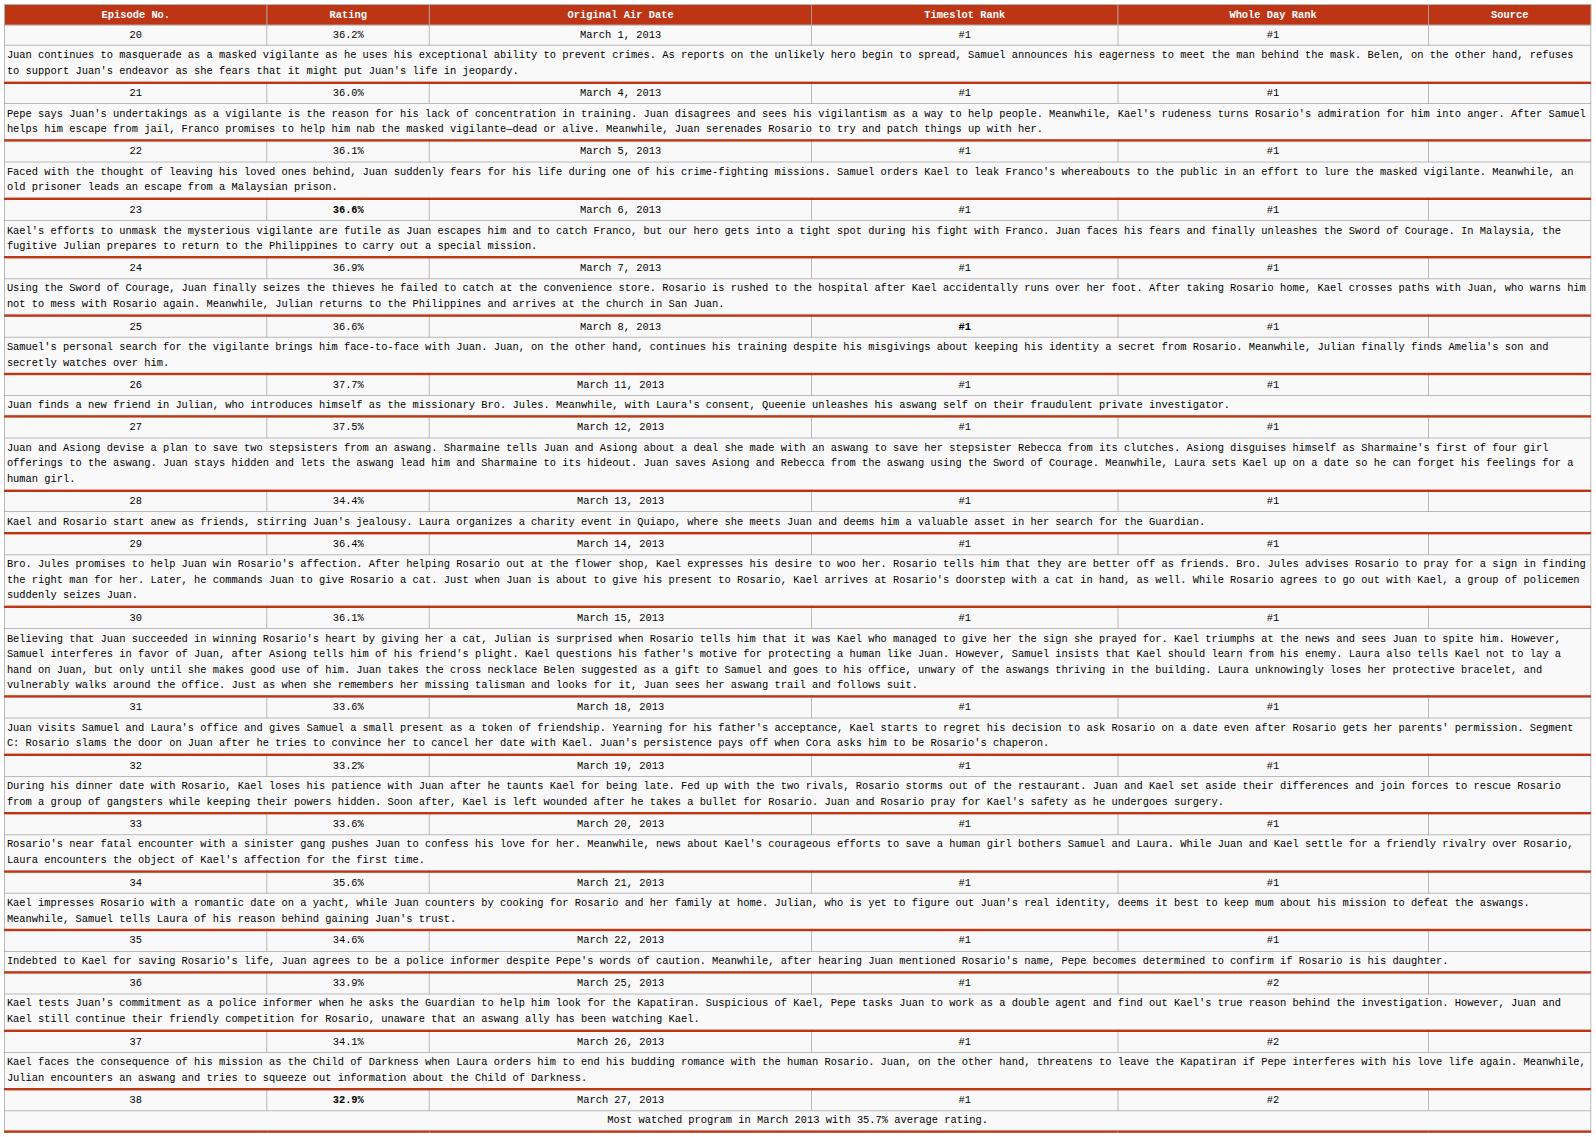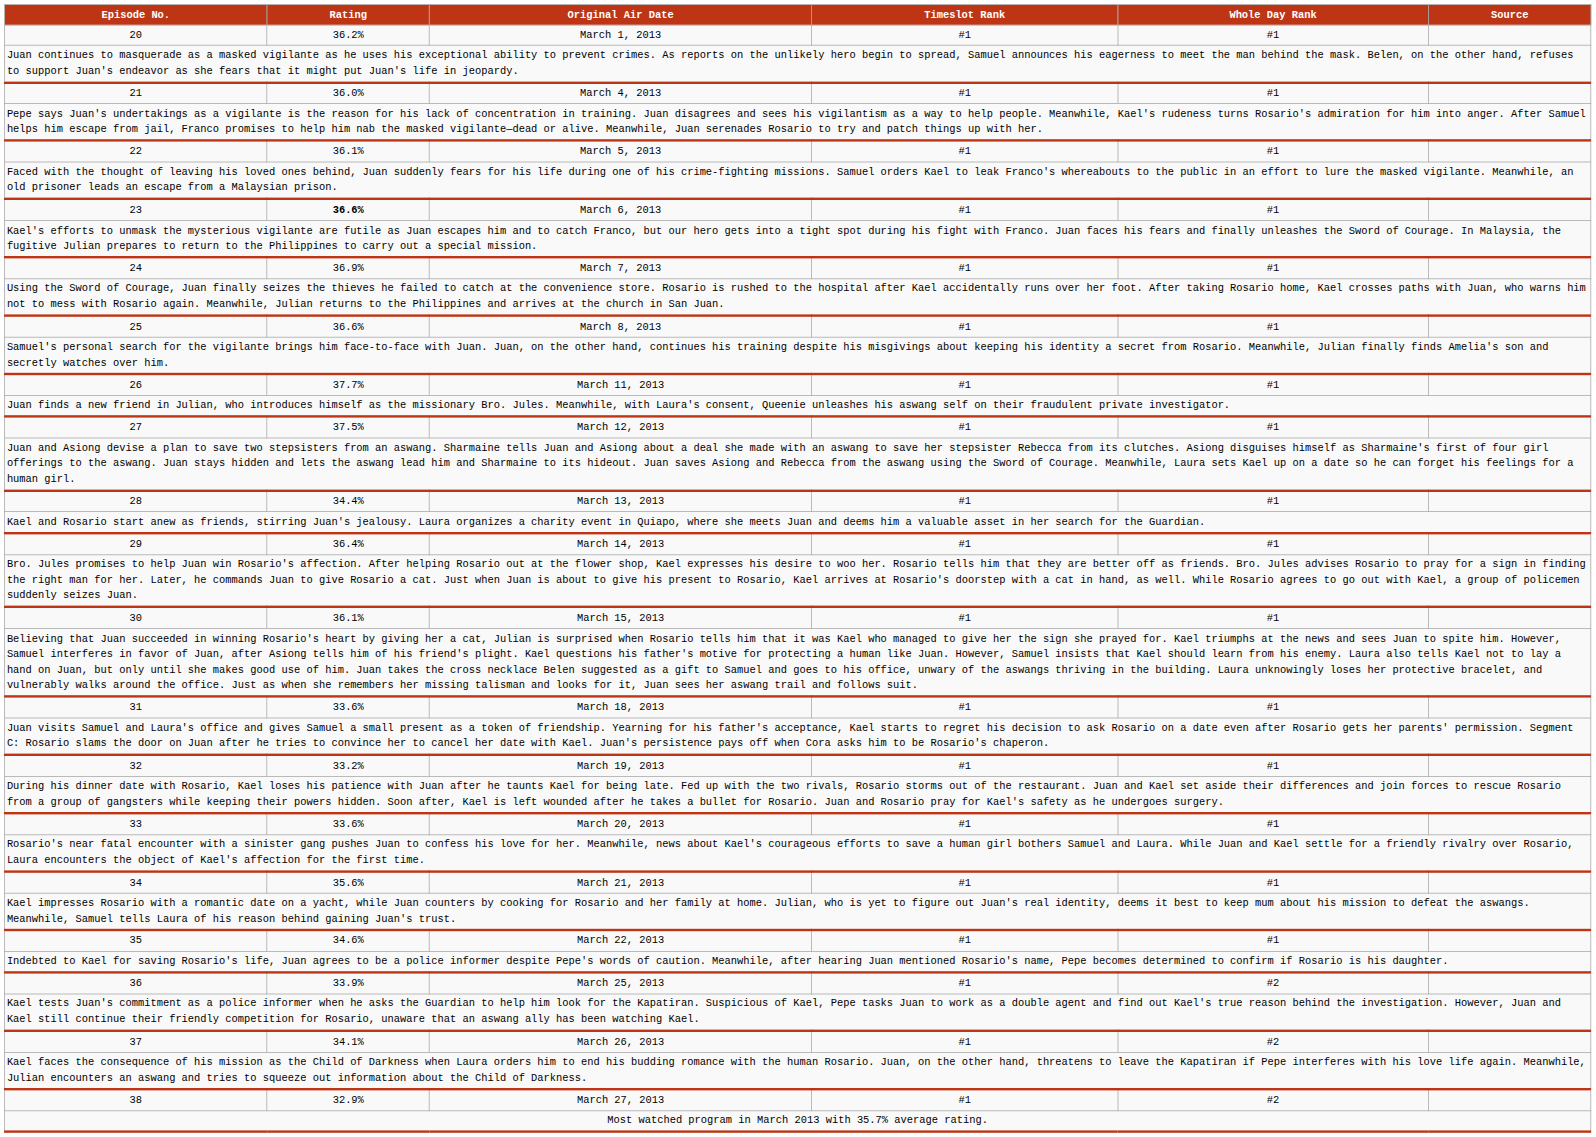(965, 327) bold -> (965, 327) normal
(348, 1100) bold -> (348, 1100) normal
